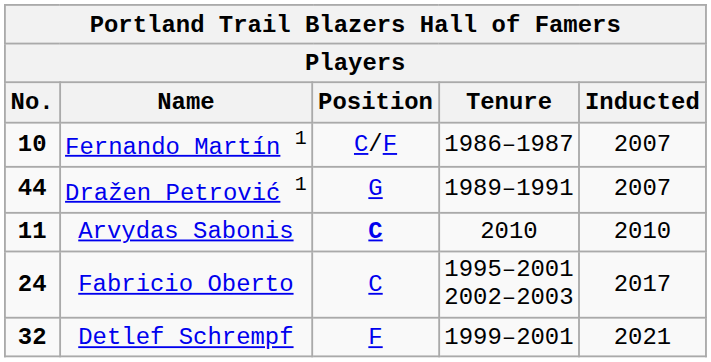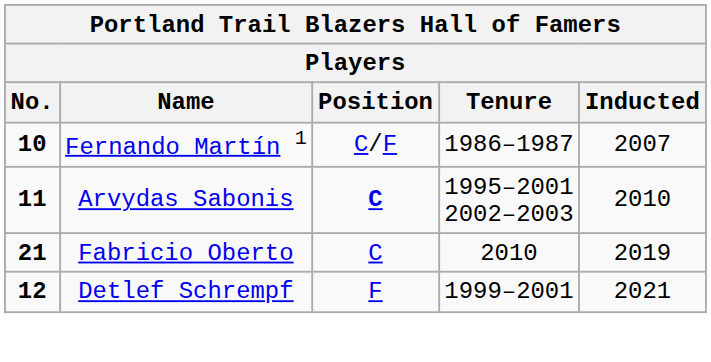- row: (186, 190)
(509, 232) 2010 -> (509, 200) 1995–2001 2002–2003
(32, 284) 24 -> (32, 253) 21
(509, 284) 1995–2001 2002–2003 -> (509, 253) 2010
(642, 284) 2017 -> (642, 253) 2019
(32, 337) 32 -> (32, 292) 12
